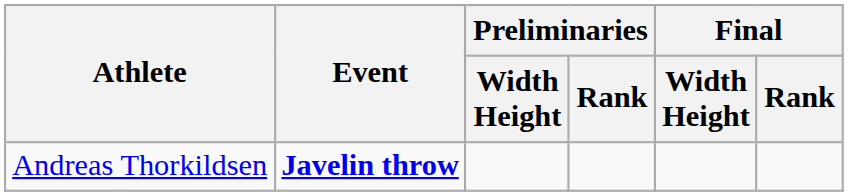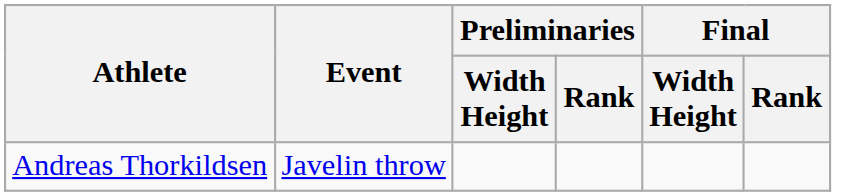(370, 166) bold -> (364, 166) normal
